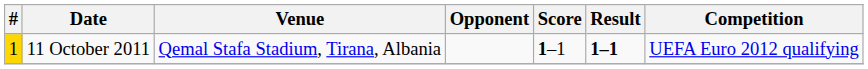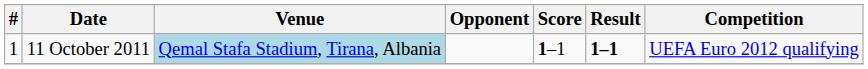(13, 48) gold background -> (13, 48) no background
(300, 48) no background -> (300, 48) lightblue background
